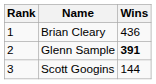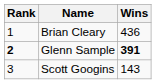(10, 50) normal -> (10, 50) bold
(130, 69) 144 -> (130, 69) 143
